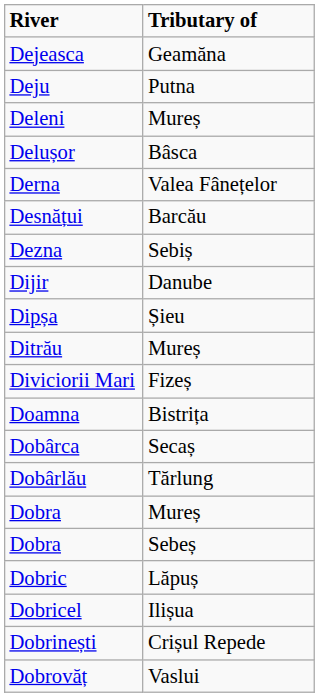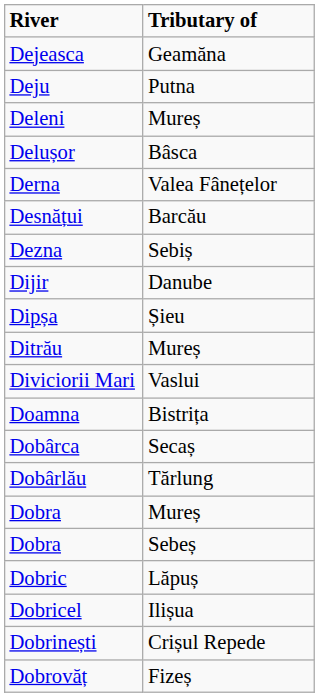(170, 380) Fizeș -> (174, 380) Vaslui
(174, 675) Vaslui -> (170, 675) Fizeș
